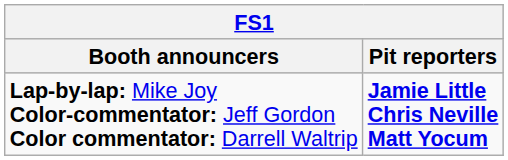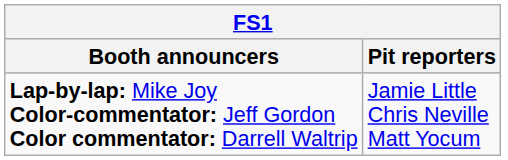(433, 114) bold -> (428, 114) normal
